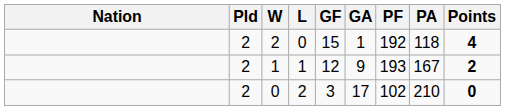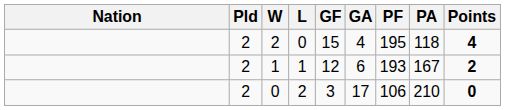(361, 42) 1 -> (361, 42) 4
(393, 42) 192 -> (393, 42) 195
(361, 67) 9 -> (361, 67) 6
(393, 92) 102 -> (393, 92) 106
